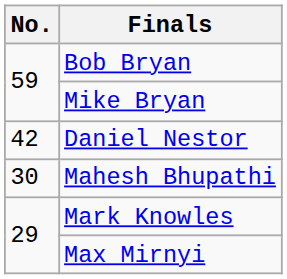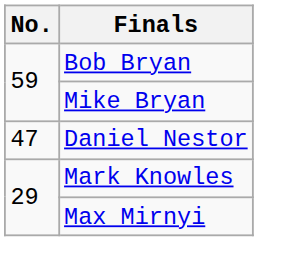(25, 140) 42 -> (25, 140) 47
- row: (170, 178)
